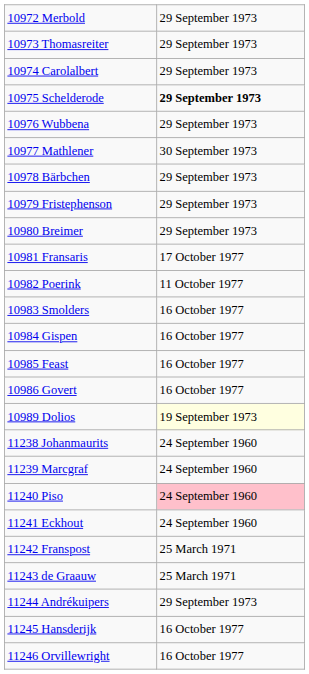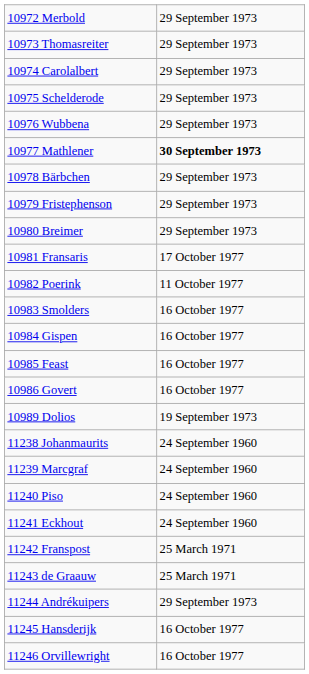(210, 97) bold -> (208, 97) normal
(208, 150) normal -> (210, 150) bold
(208, 416) lightyellow background -> (208, 416) no background
(208, 496) pink background -> (208, 496) no background
